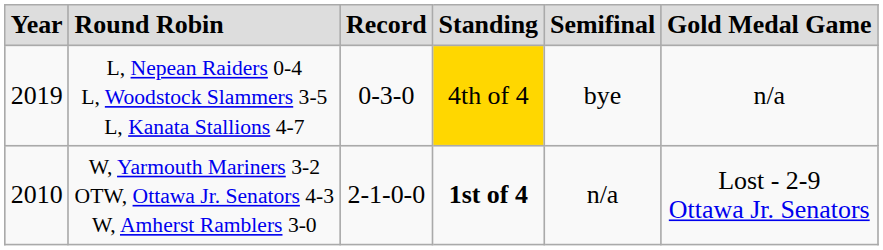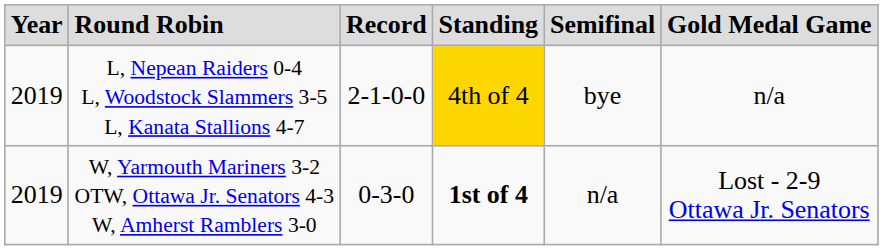(386, 95) 0-3-0 -> (386, 95) 2-1-0-0
(37, 194) 2010 -> (37, 194) 2019
(386, 194) 2-1-0-0 -> (386, 194) 0-3-0
